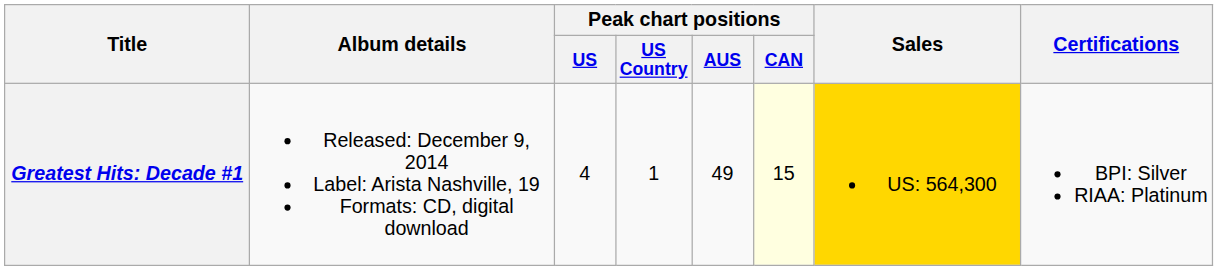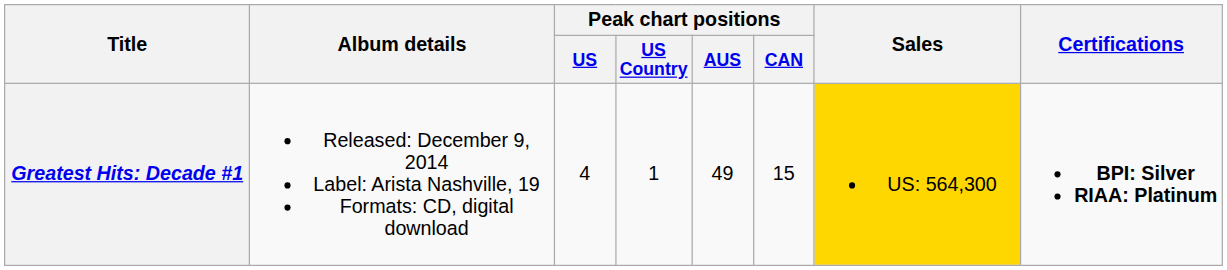(784, 174) lightyellow background -> (784, 174) no background
(1116, 185) normal -> (1121, 185) bold
